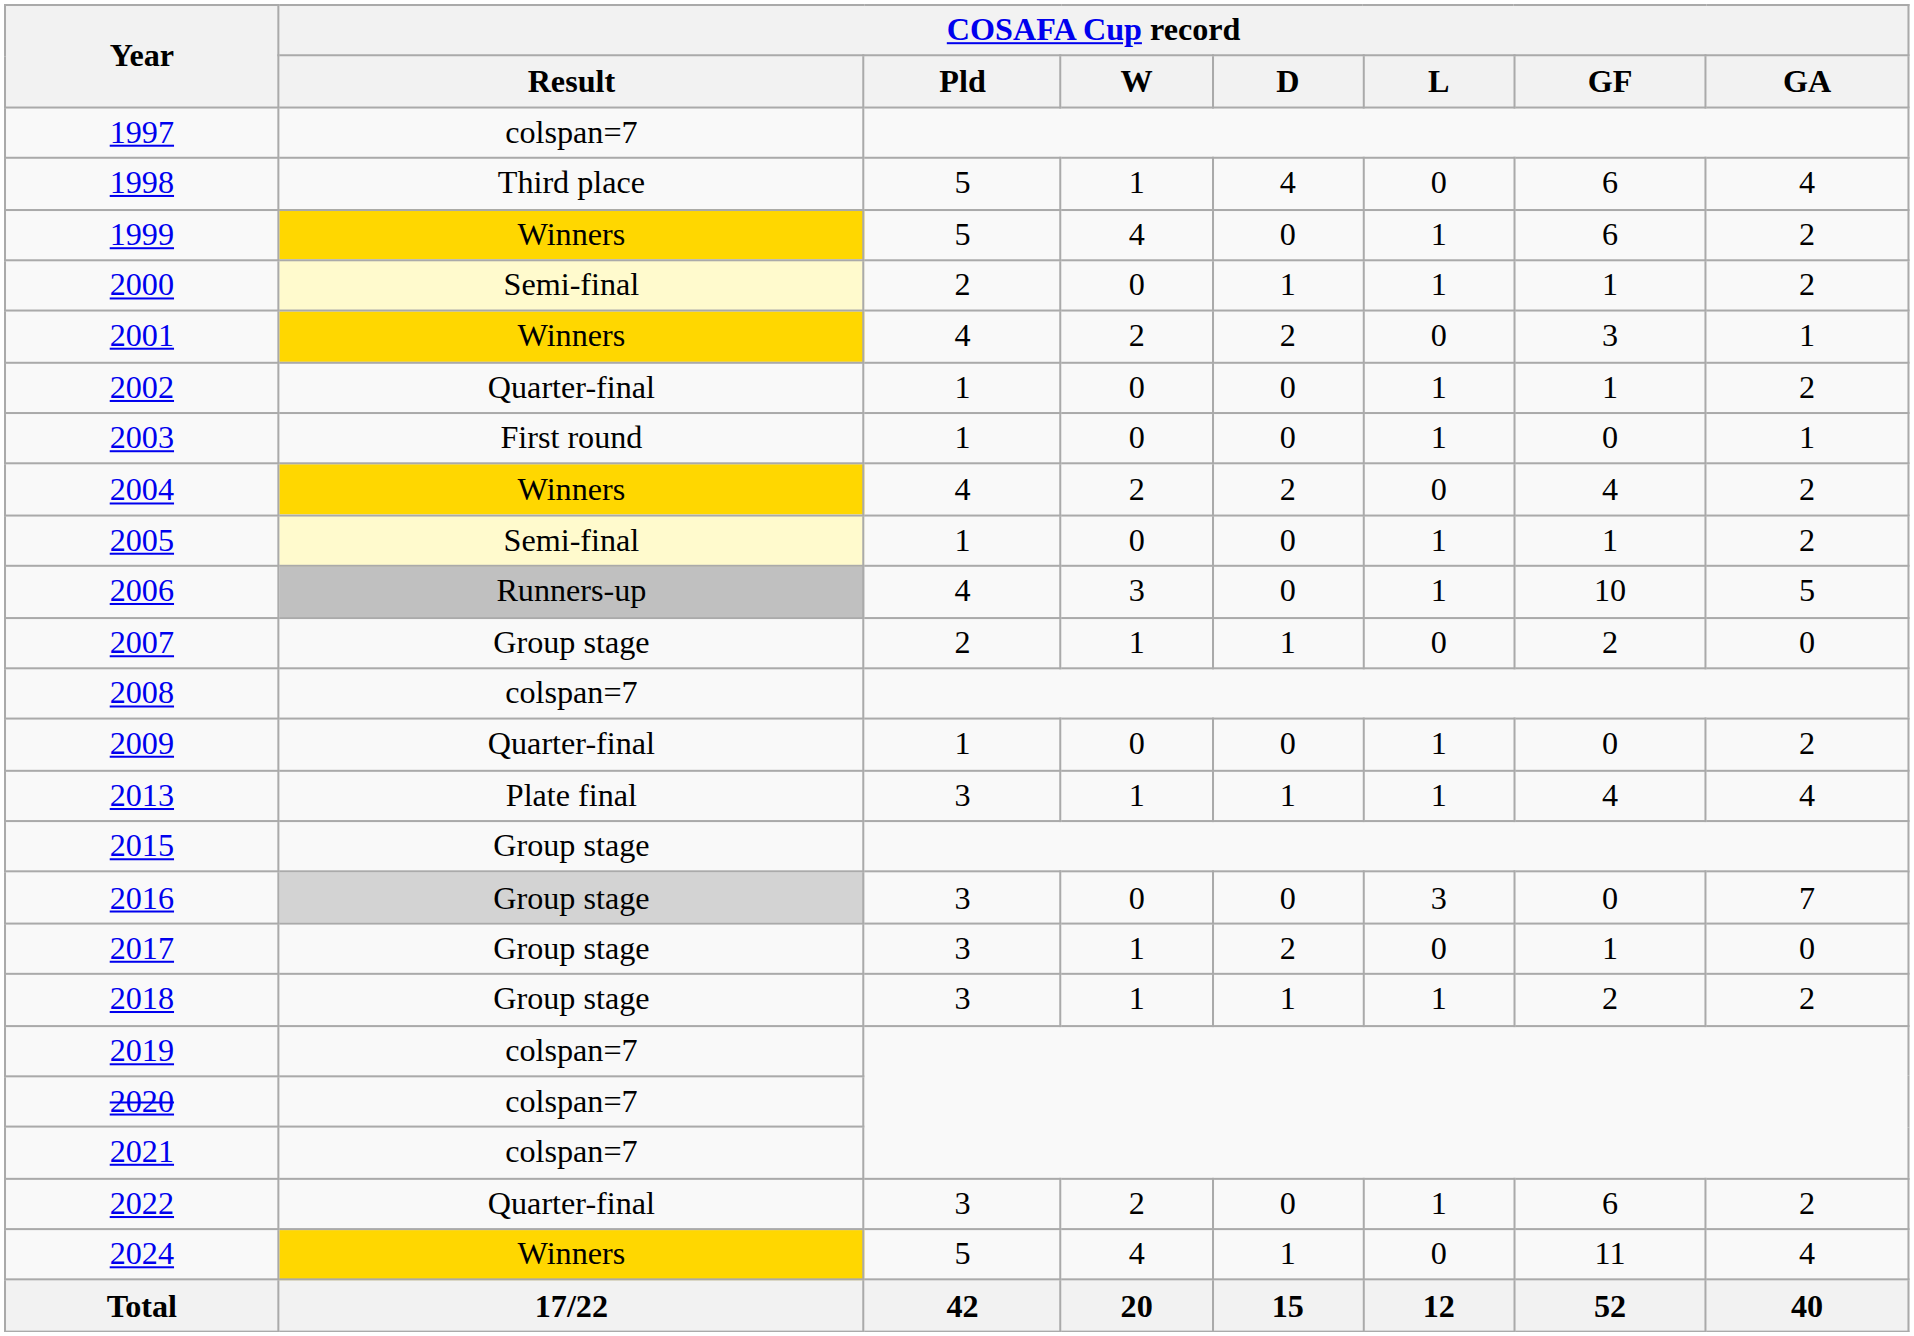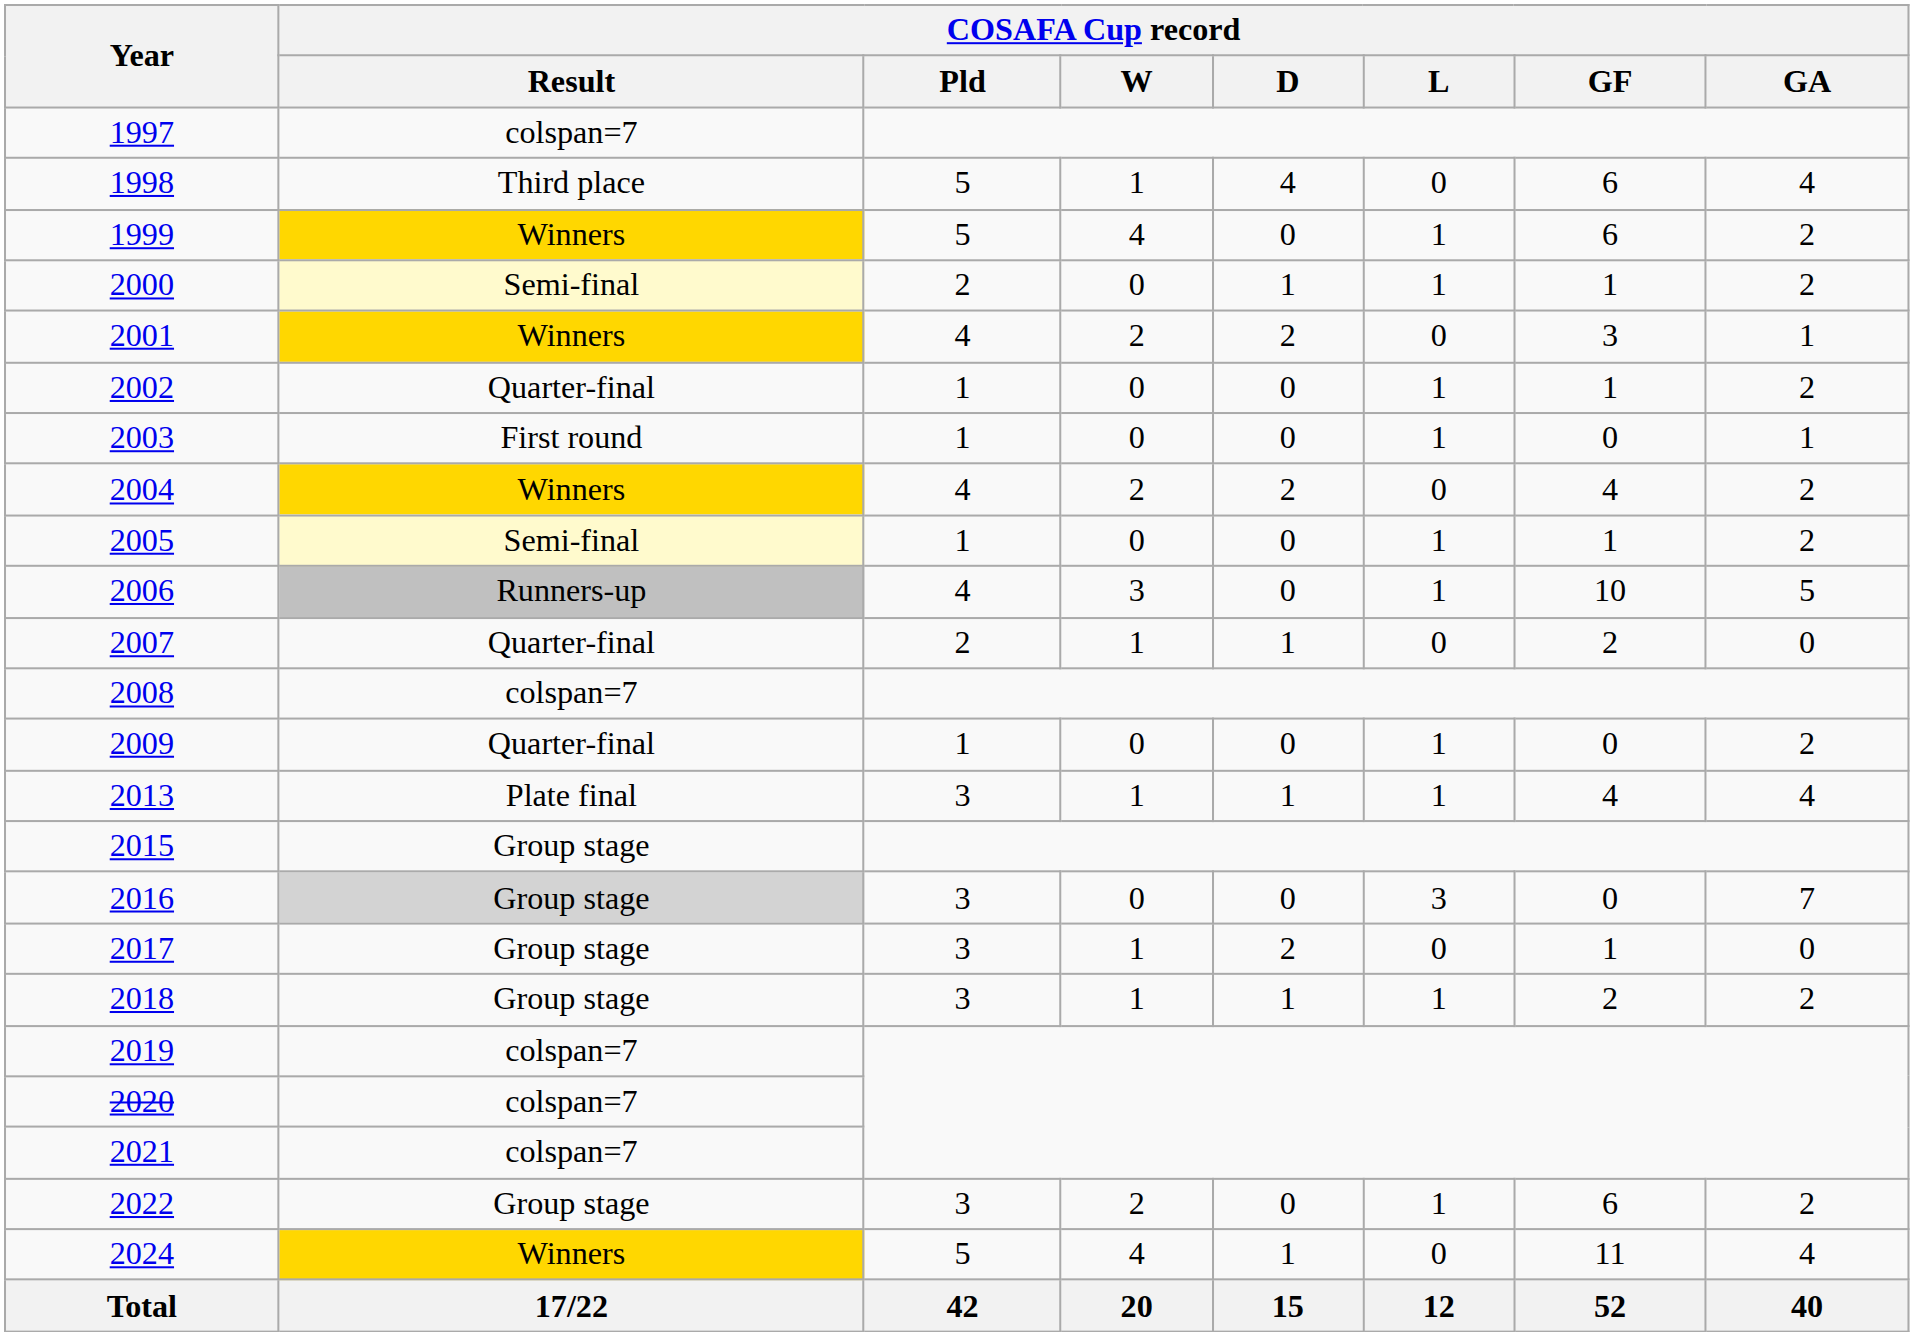(571, 642) Group stage -> (571, 642) Quarter-final
(571, 1203) Quarter-final -> (571, 1203) Group stage
